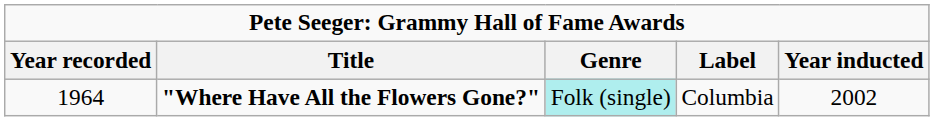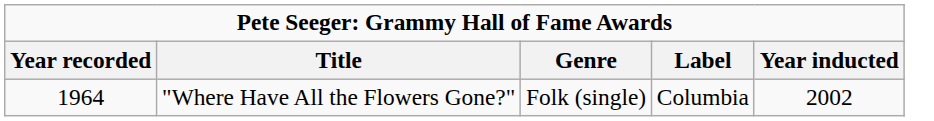(351, 97) bold -> (339, 97) normal
(611, 97) paleturquoise background -> (586, 97) no background
